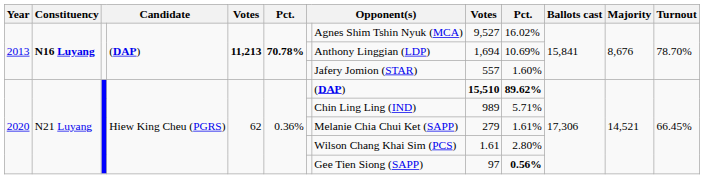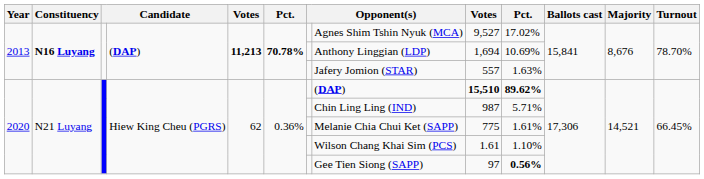(522, 32) 16.02% -> (522, 32) 17.02%
(527, 70) 1.60% -> (527, 70) 1.63%
(491, 107) 989 -> (491, 107) 987
(491, 126) 279 -> (491, 126) 775
(527, 145) 2.80% -> (527, 145) 1.10%
